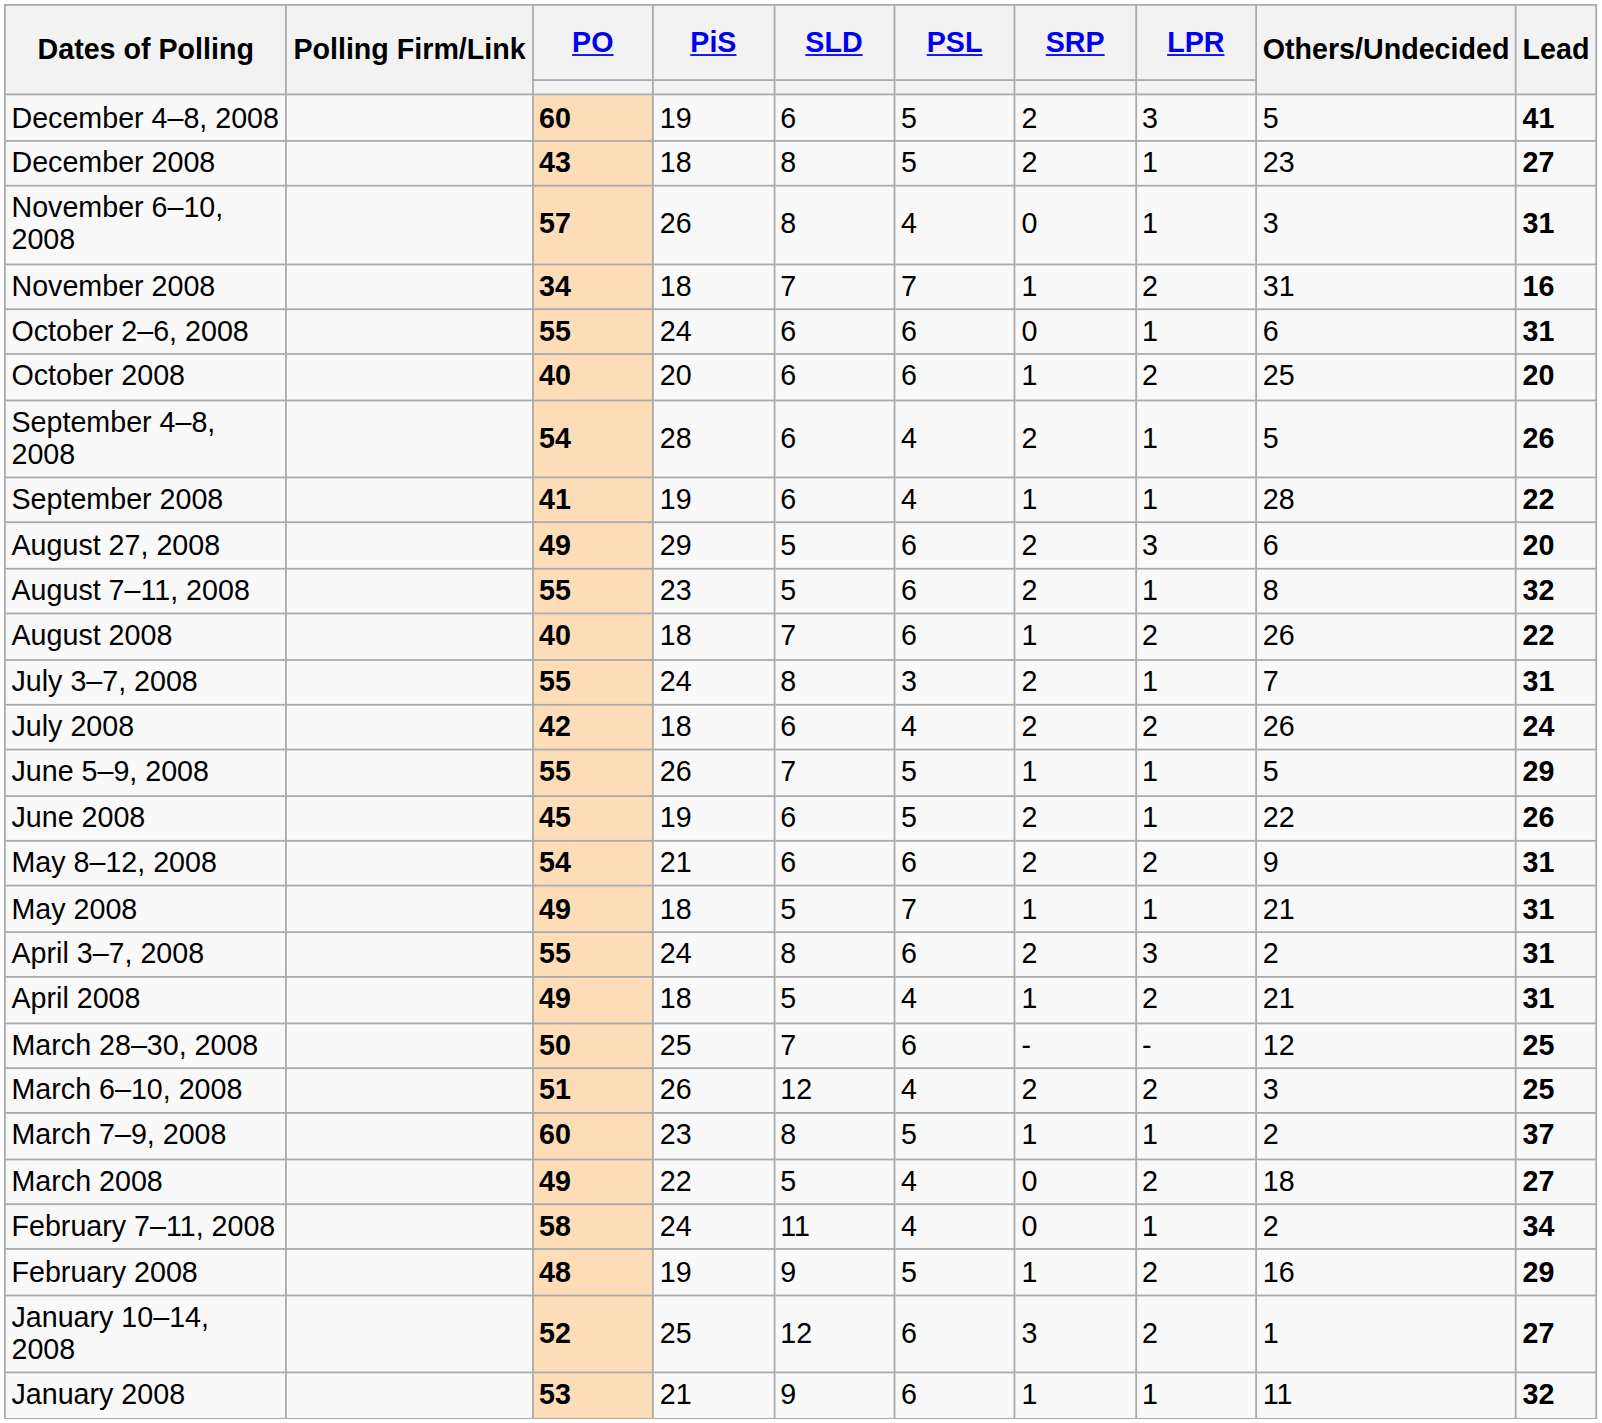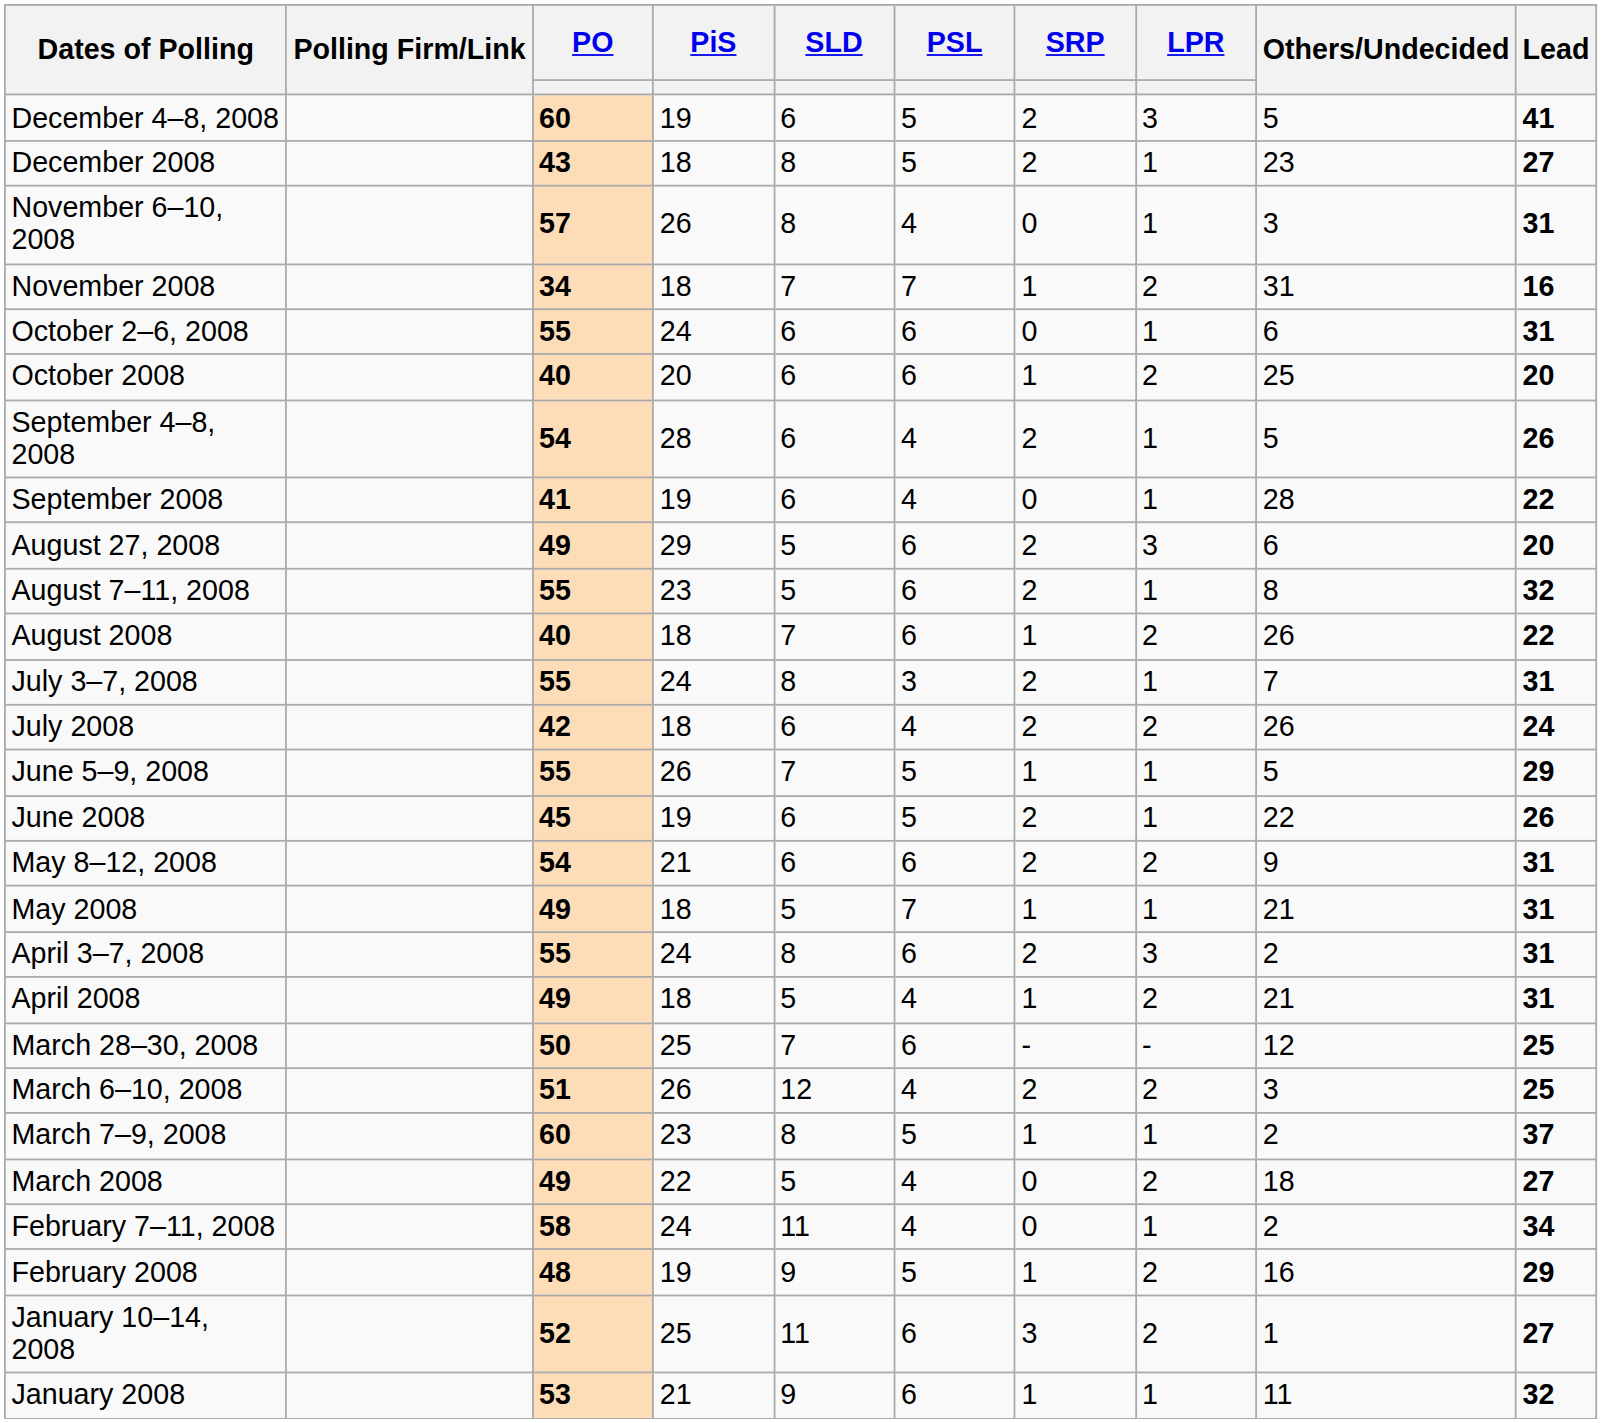(1029, 499) 1 -> (1029, 499) 0
(796, 1333) 12 -> (795, 1333) 11
